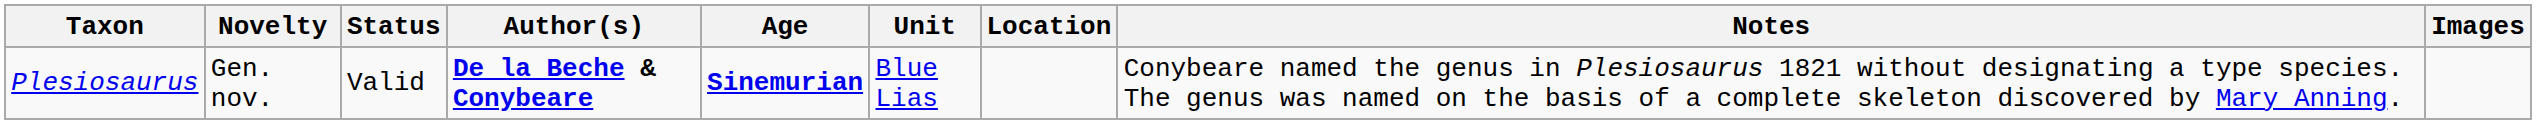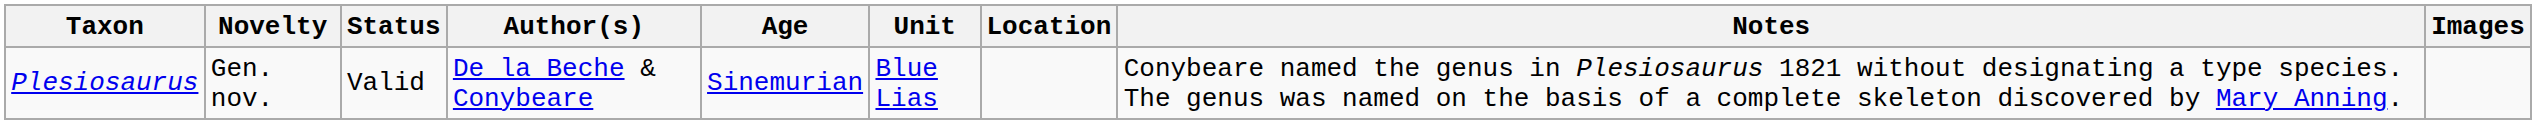(554, 84) bold -> (554, 84) normal
(785, 84) bold -> (785, 84) normal
